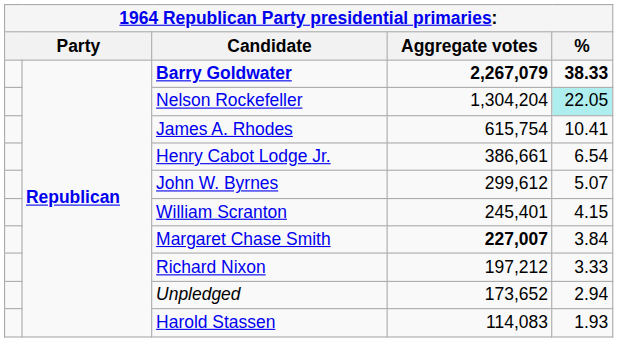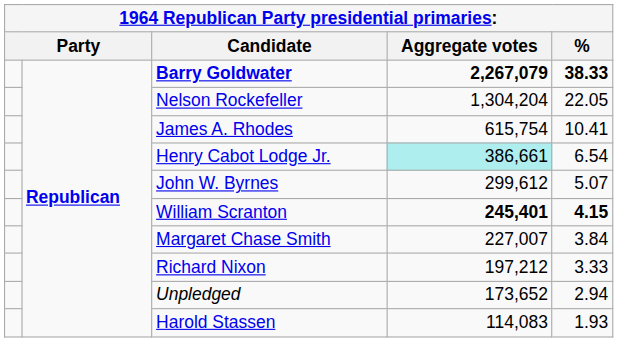(586, 101) paleturquoise background -> (586, 101) no background
(516, 156) no background -> (516, 156) paleturquoise background
(516, 211) normal -> (516, 211) bold
(591, 211) normal -> (591, 211) bold
(516, 239) bold -> (516, 239) normal
